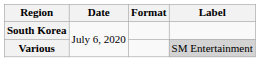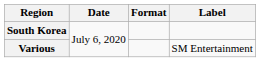(212, 48) lightgrey background -> (212, 48) no background
